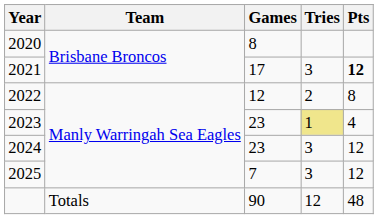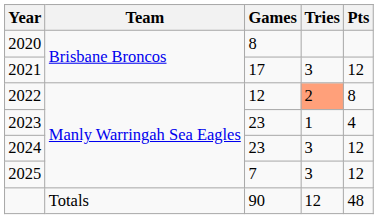(356, 69) bold -> (356, 69) normal
(309, 95) no background -> (309, 95) lightsalmon background
(309, 122) khaki background -> (309, 122) no background
